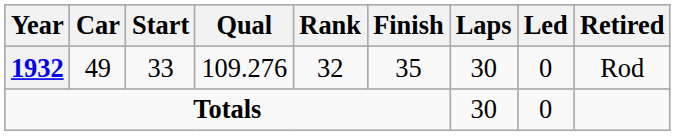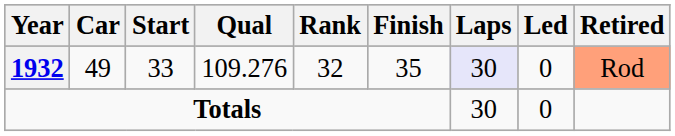(484, 67) no background -> (484, 67) lavender background
(622, 67) no background -> (622, 67) lightsalmon background
